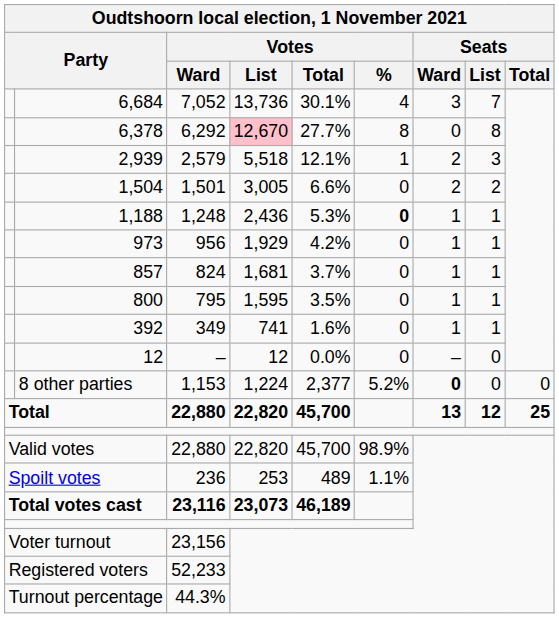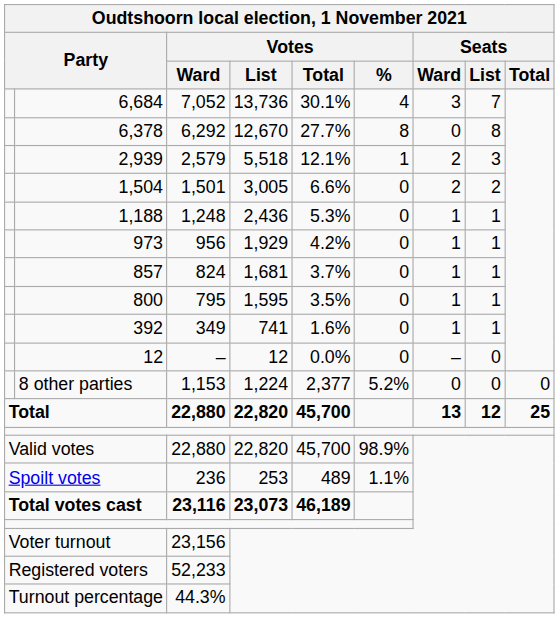(261, 131) pink background -> (261, 131) no background
(404, 215) bold -> (404, 215) normal
(456, 384) bold -> (456, 384) normal
